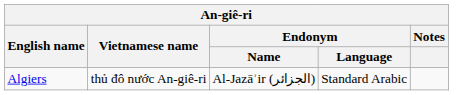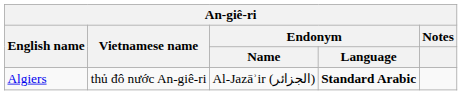(364, 78) normal -> (369, 78) bold
